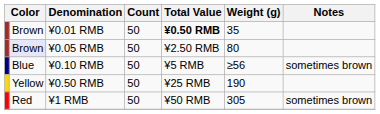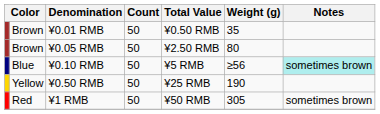(192, 30) bold -> (192, 30) normal
(28, 48) lavender background -> (28, 48) no background
(329, 65) no background -> (329, 65) paleturquoise background
